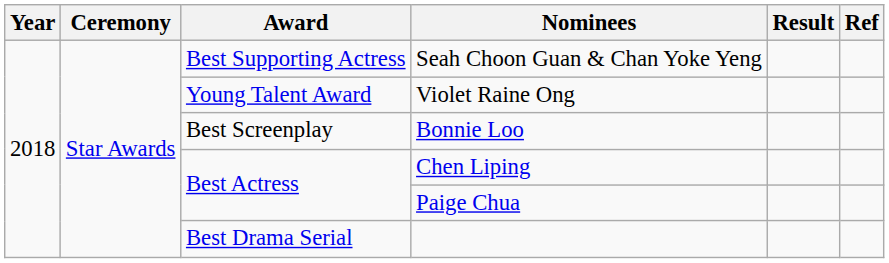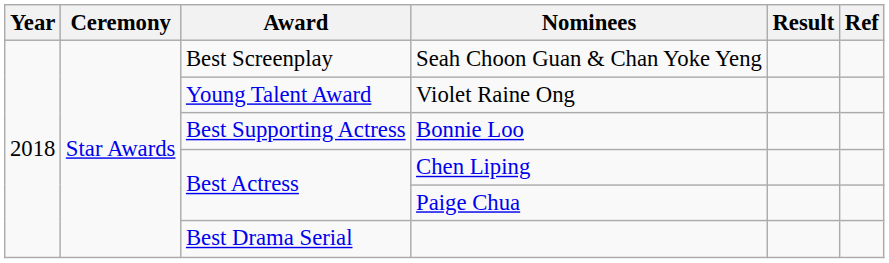(296, 58) Best Supporting Actress -> (259, 58) Best Screenplay
(259, 130) Best Screenplay -> (296, 130) Best Supporting Actress
